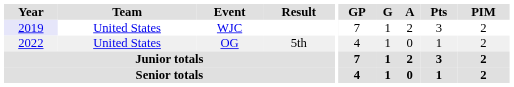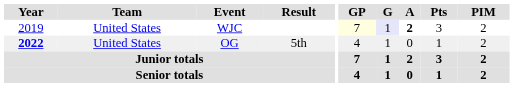(31, 27) lavender background -> (31, 27) no background
(357, 27) no background -> (357, 27) lightyellow background
(388, 27) no background -> (388, 27) lavender background
(410, 27) normal -> (410, 27) bold
(31, 43) normal -> (31, 43) bold
